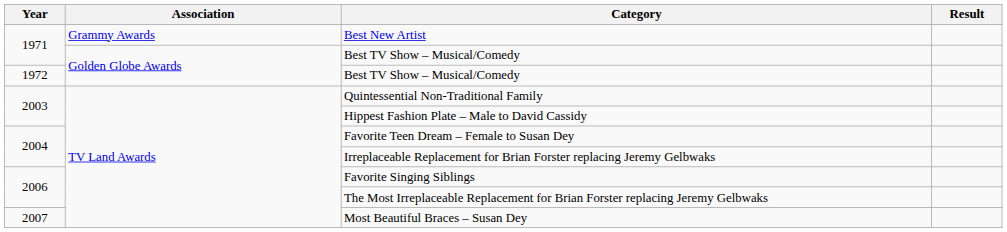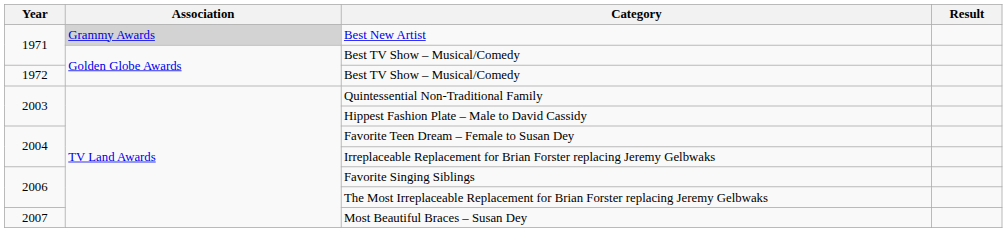(112, 34) no background -> (112, 34) lightgrey background
